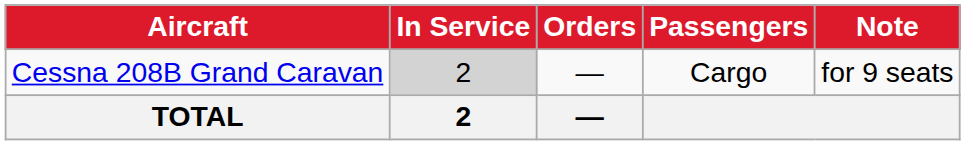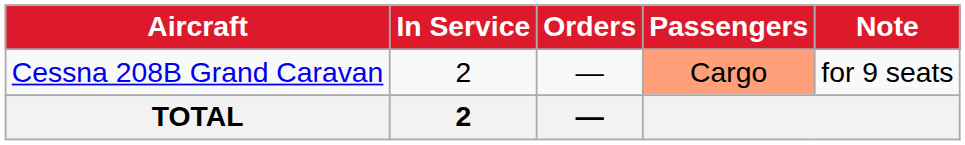(463, 71) lightgrey background -> (463, 71) no background
(729, 71) no background -> (729, 71) lightsalmon background
